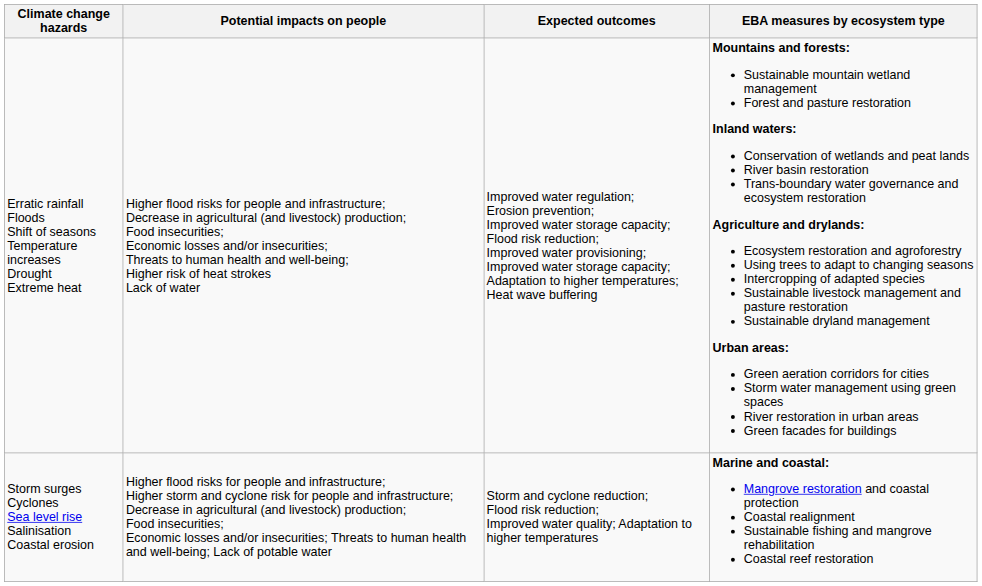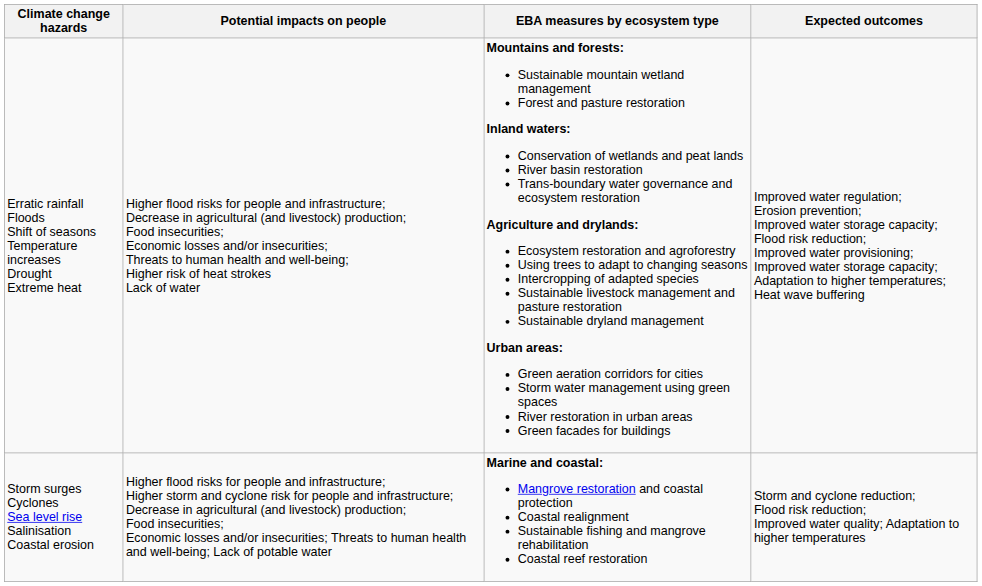columns swapped: (843, 21) <-> (597, 21)
